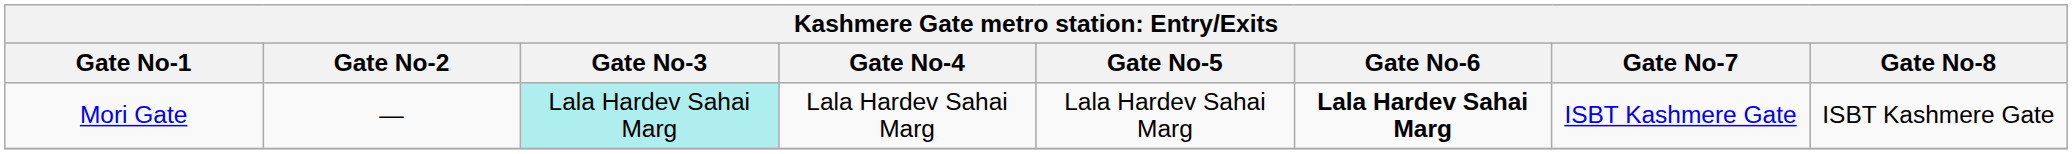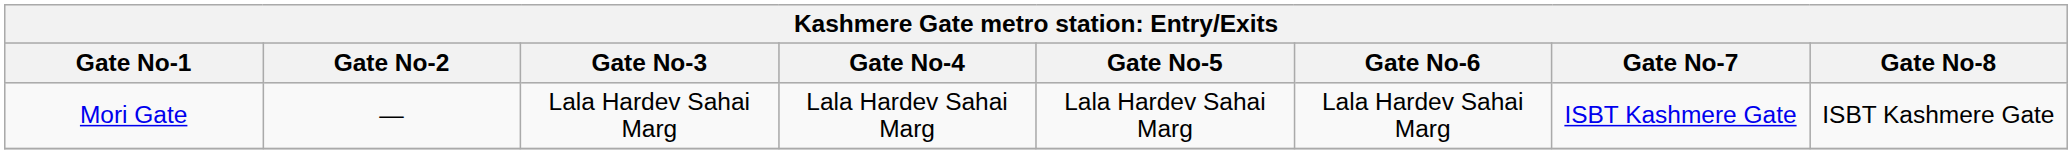(649, 115) paleturquoise background -> (649, 115) no background
(1423, 115) bold -> (1423, 115) normal
